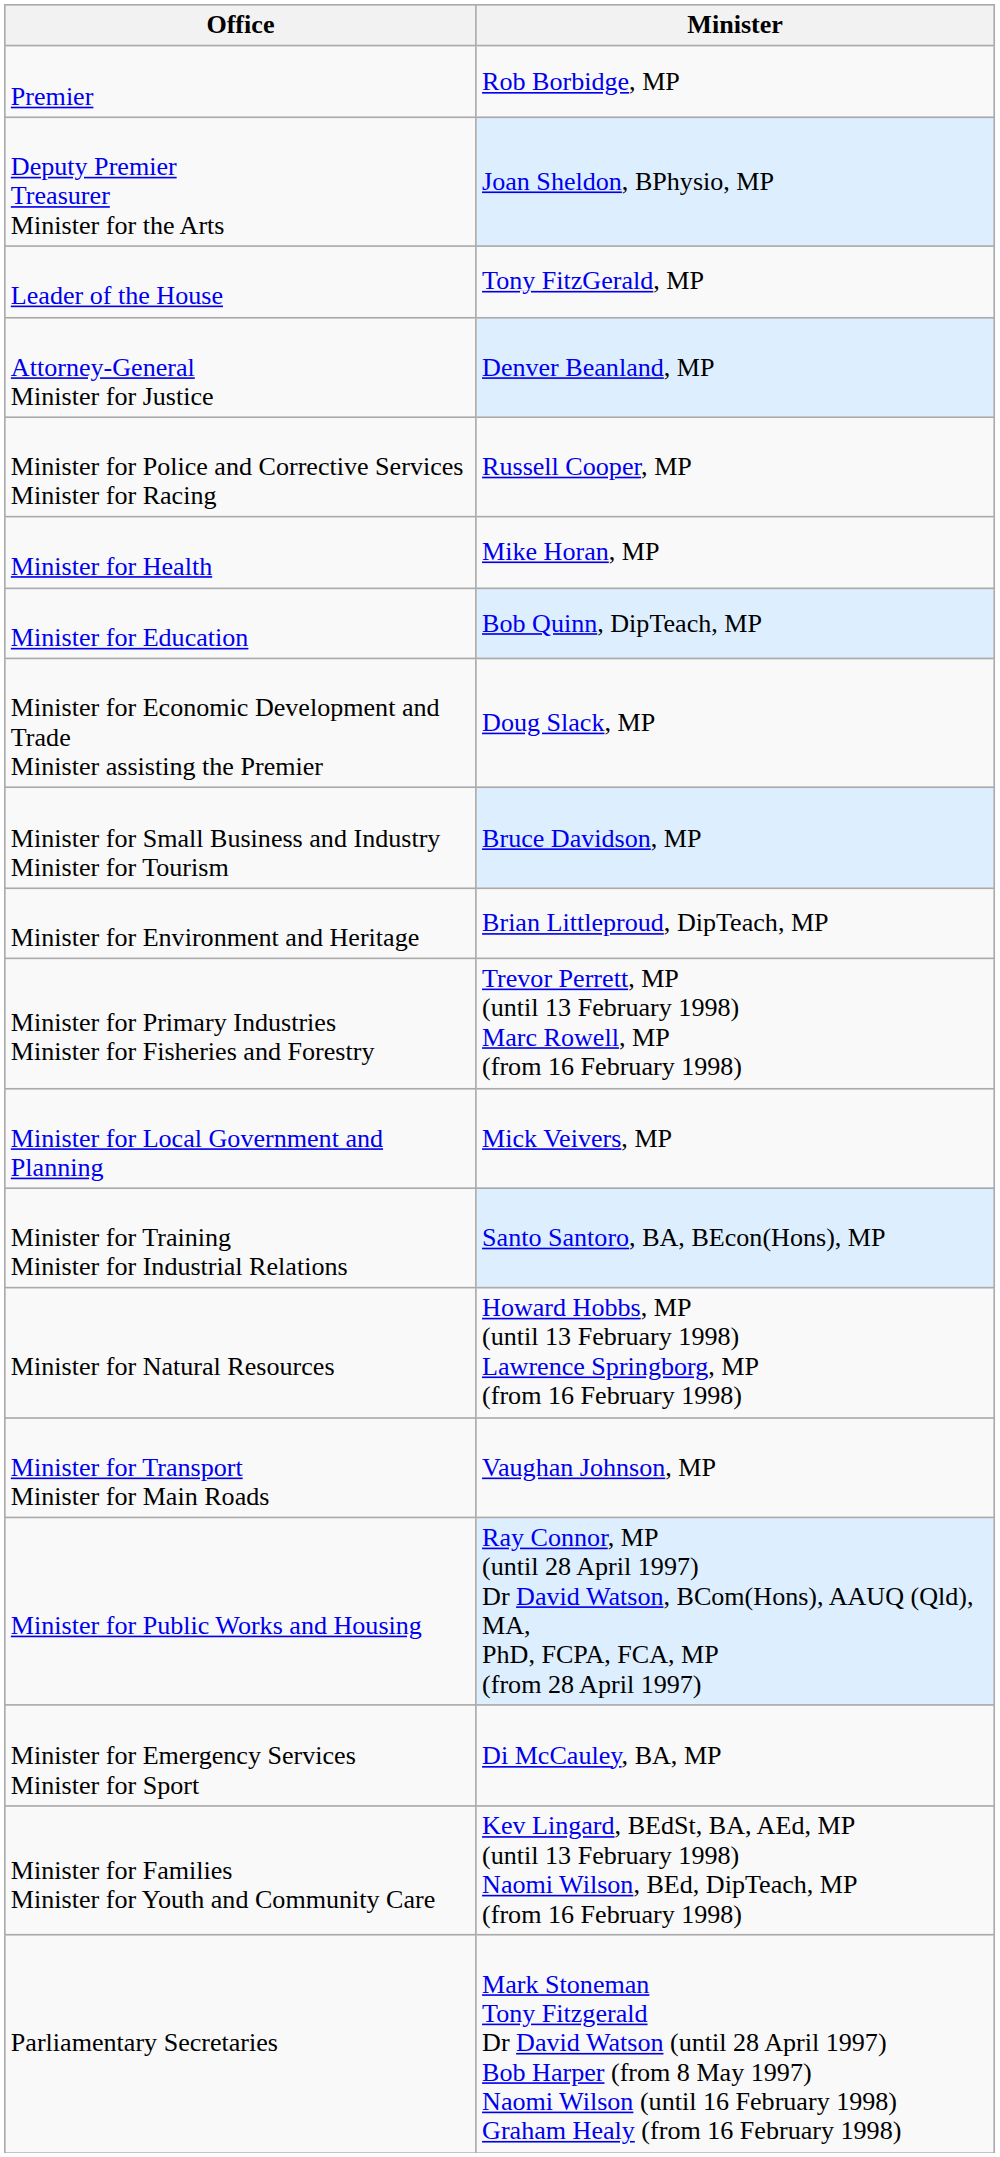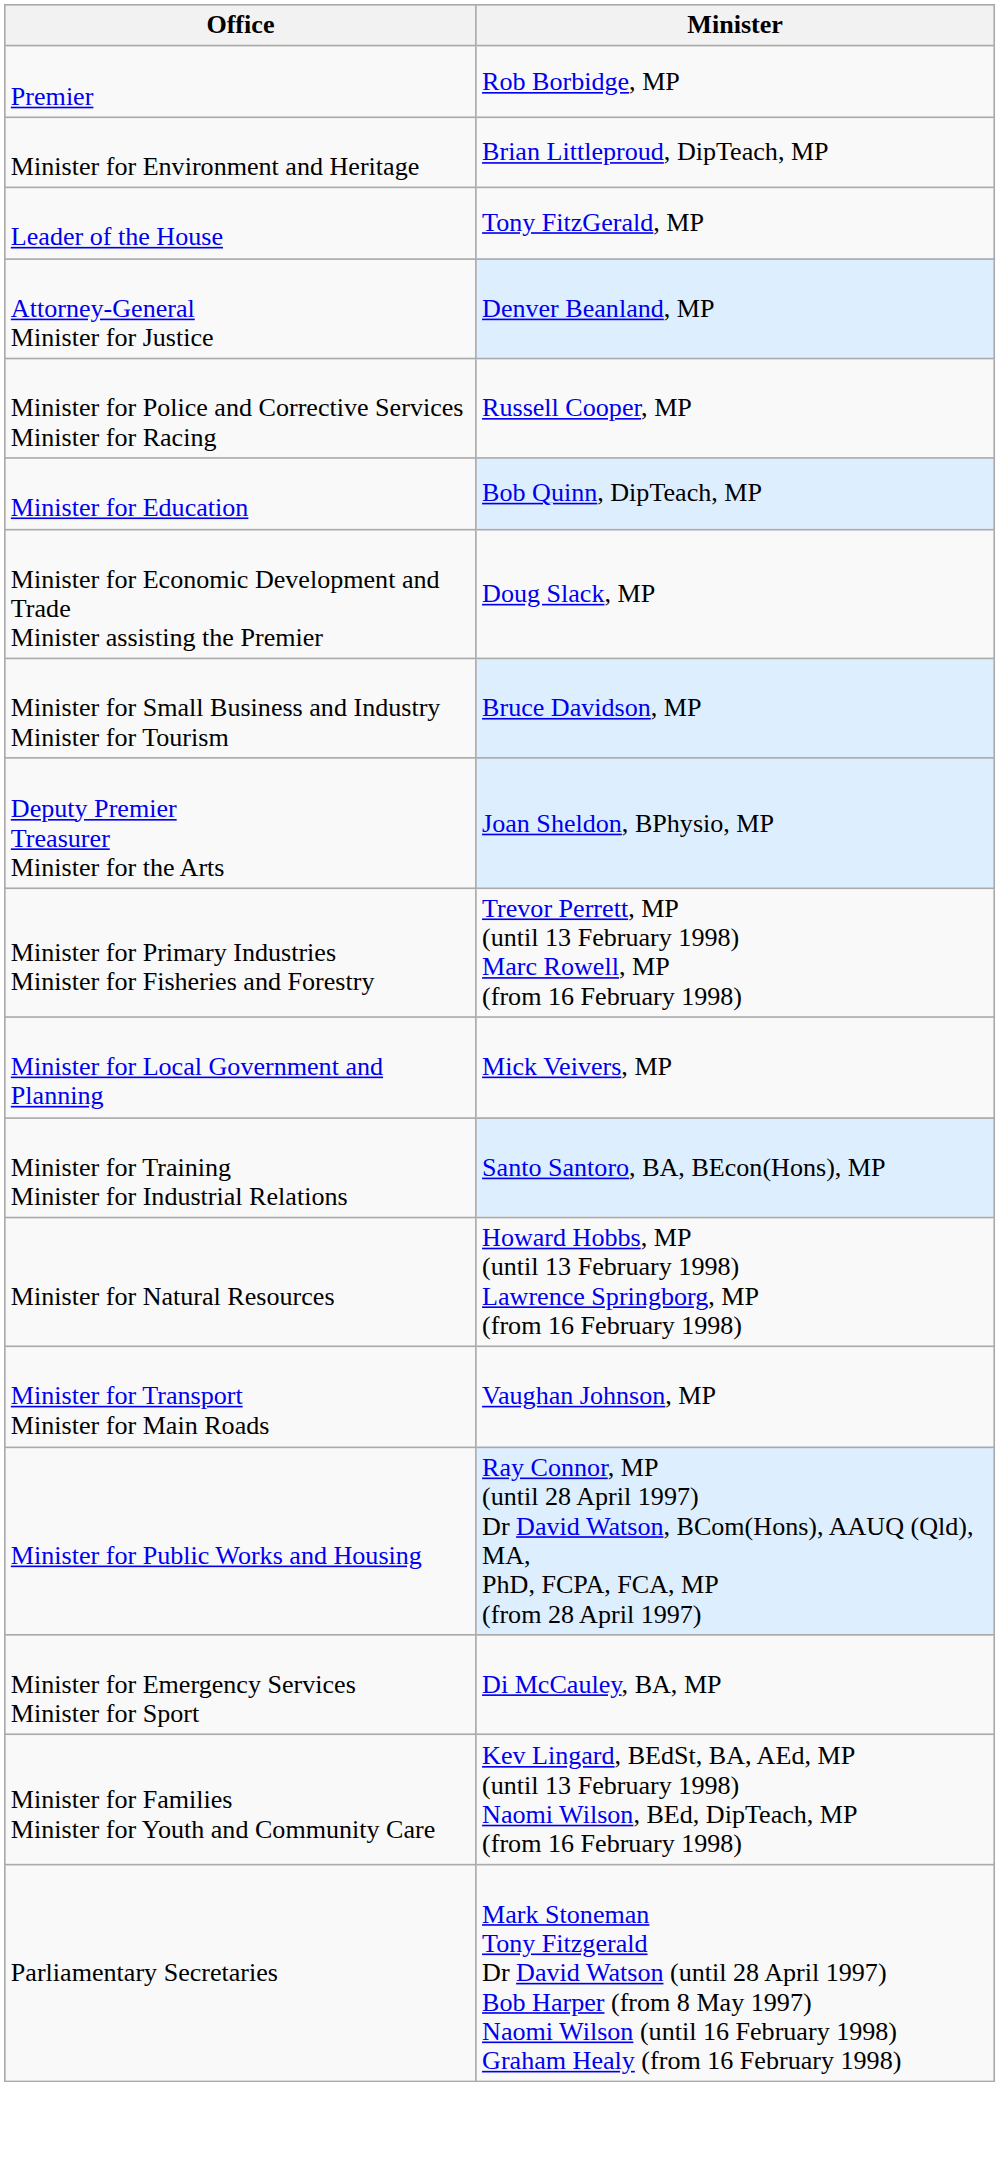rows swapped: (118, 195) <-> (215, 937)
- row: (112, 566)
